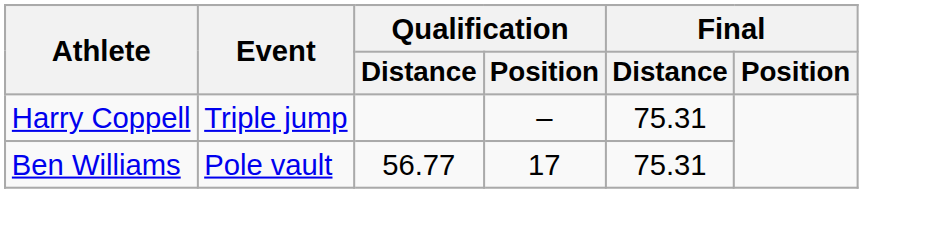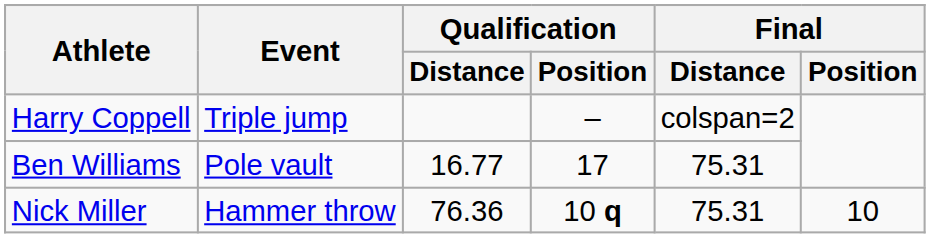(670, 118) 75.31 -> (728, 118) colspan=2
(419, 164) 56.77 -> (467, 164) 16.77
+ row: (79, 211)
